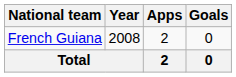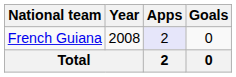(165, 38) no background -> (165, 38) lavender background
